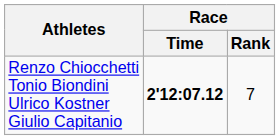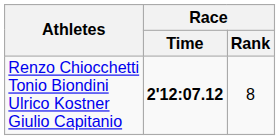(250, 96) 7 -> (250, 96) 8
